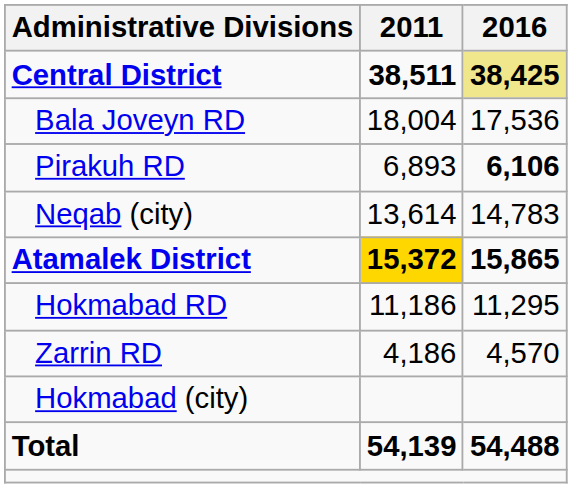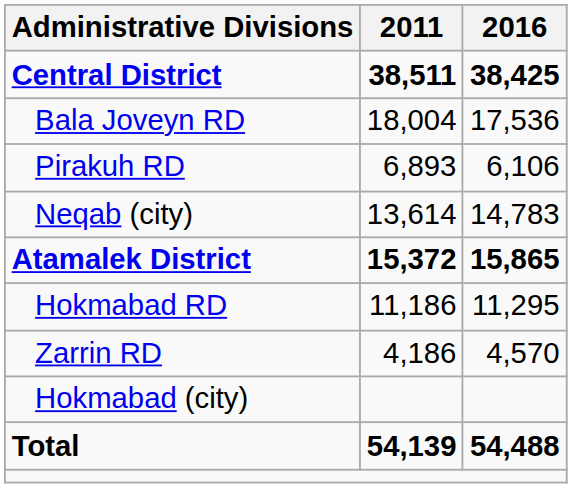(515, 74) khaki background -> (515, 74) no background
(523, 167) bold -> (523, 167) normal
(412, 259) gold background -> (412, 259) no background
